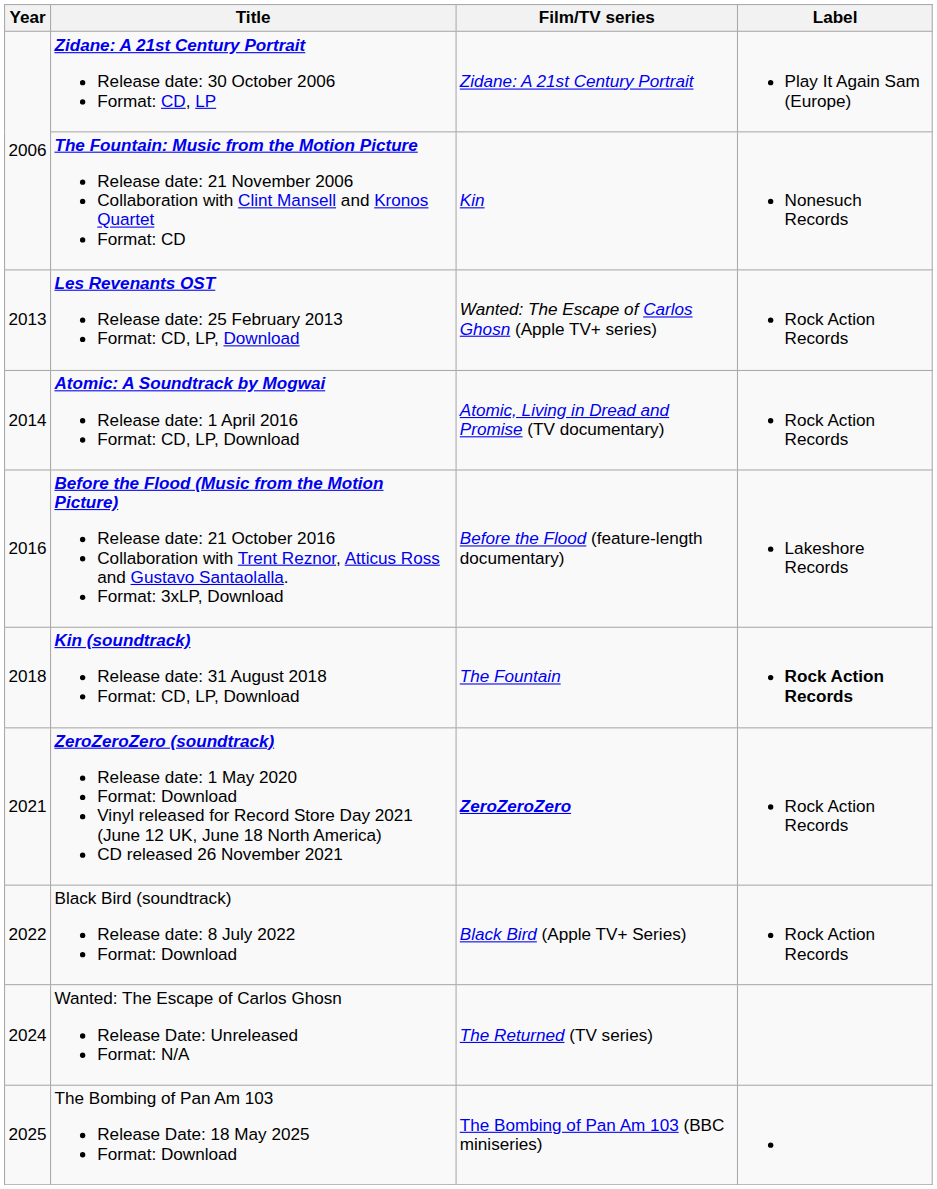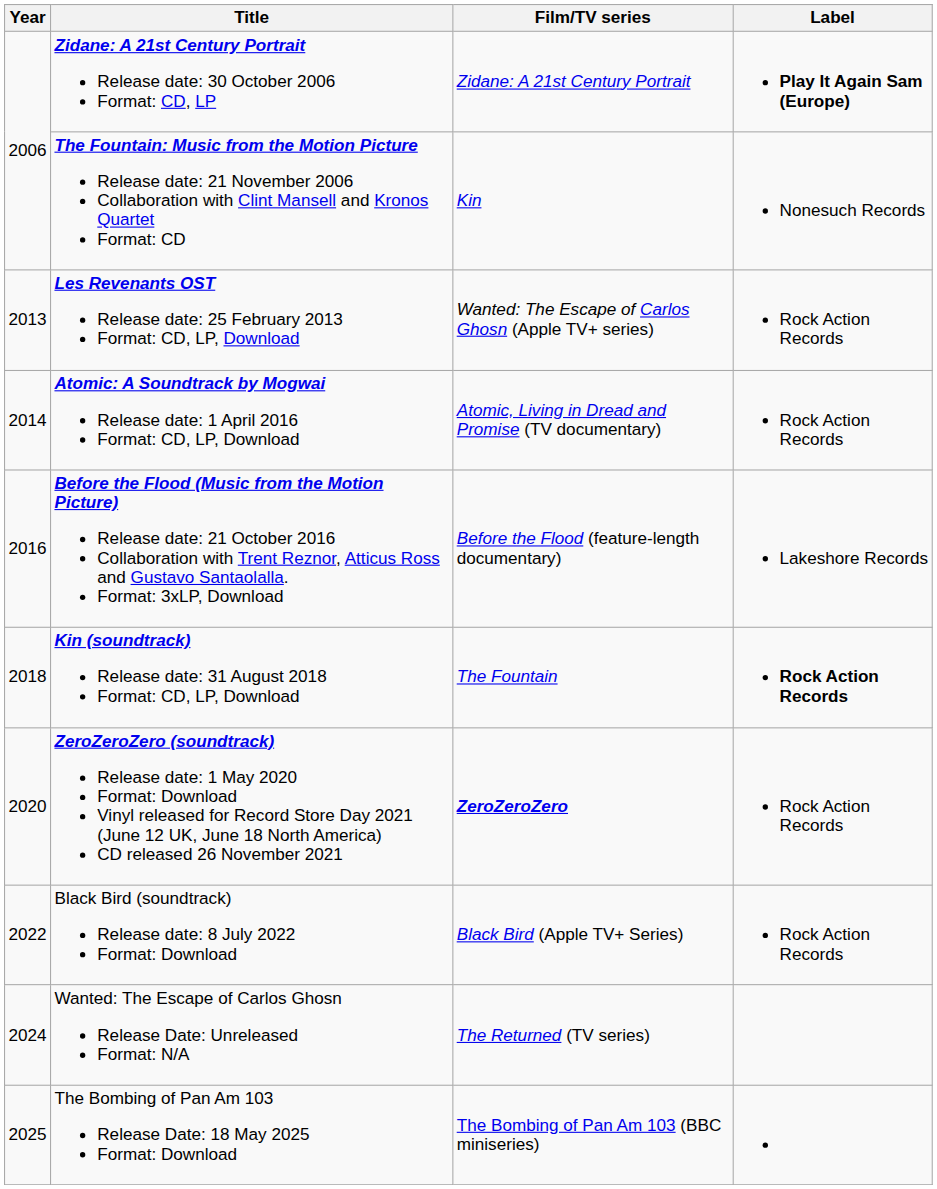(835, 91) normal -> (833, 91) bold
(28, 806) 2021 -> (28, 806) 2020
